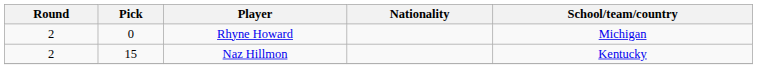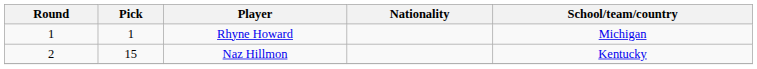(51, 34) 2 -> (51, 34) 1
(131, 34) 0 -> (131, 34) 1
